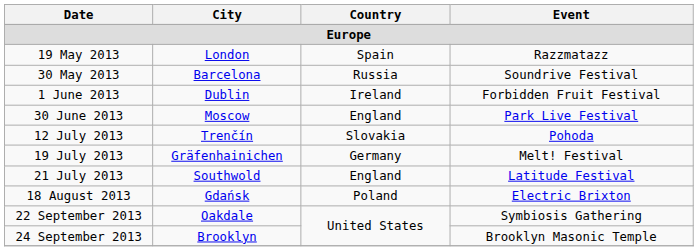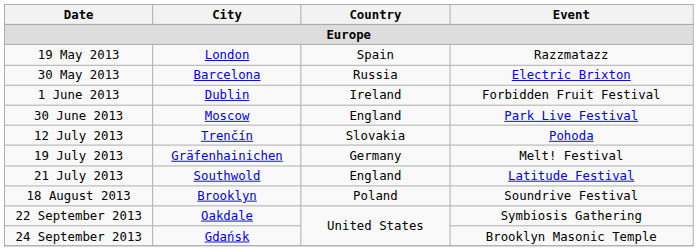(571, 75) Soundrive Festival -> (571, 75) Electric Brixton
(227, 196) Gdańsk -> (227, 196) Brooklyn
(571, 196) Electric Brixton -> (571, 196) Soundrive Festival
(227, 236) Brooklyn -> (227, 236) Gdańsk
